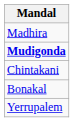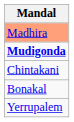(27, 32) no background -> (27, 32) lightsalmon background
